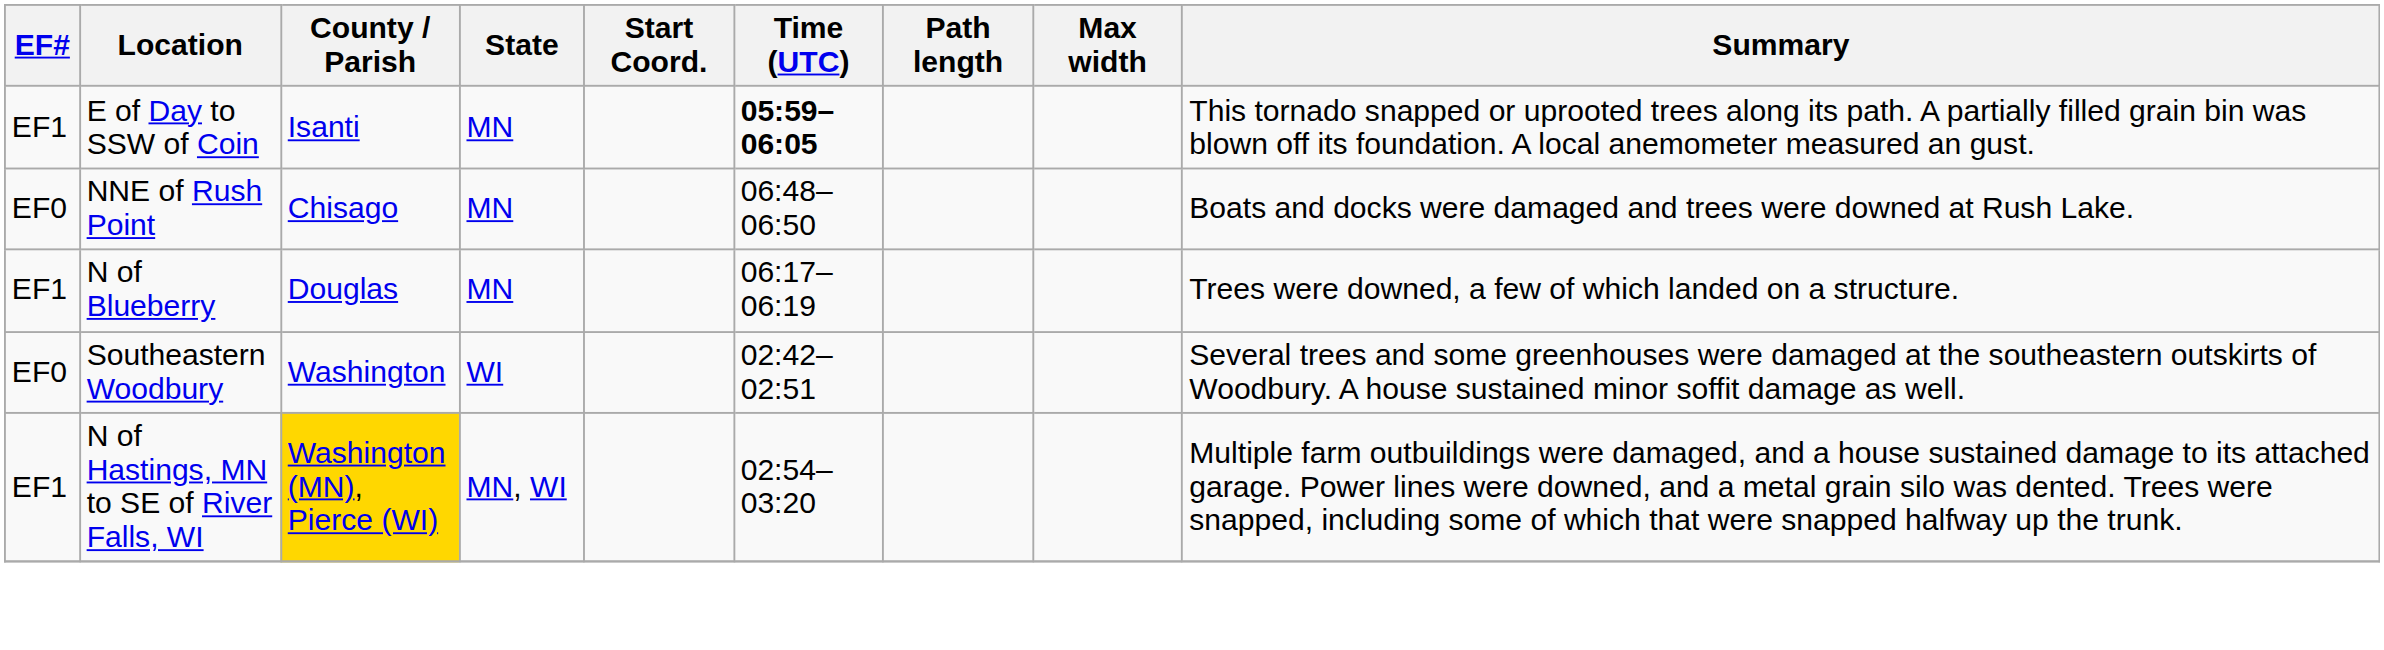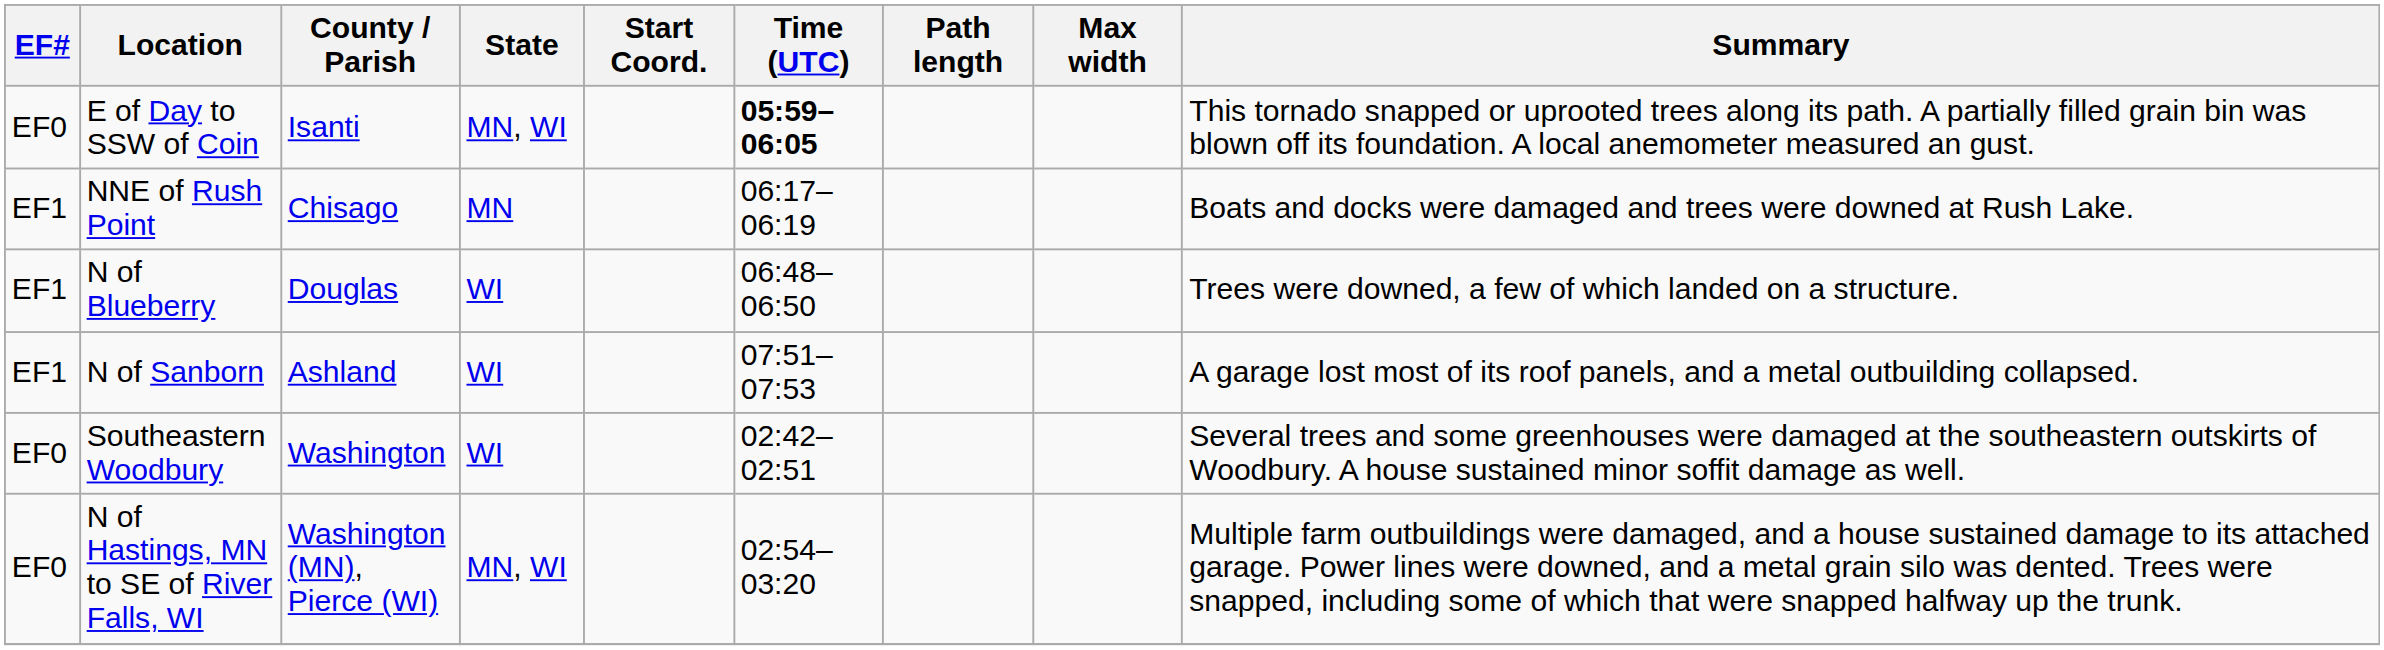(39, 126) EF1 -> (39, 126) EF0
(490, 126) MN -> (517, 126) MN, WI
(39, 208) EF0 -> (39, 208) EF1
(787, 208) 06:48–06:50 -> (787, 208) 06:17–06:19
(490, 289) MN -> (485, 289) WI
(787, 289) 06:17–06:19 -> (787, 289) 06:48–06:50
+ row: (175, 371)
(39, 486) EF1 -> (39, 568) EF0
(367, 486) gold background -> (367, 568) no background
